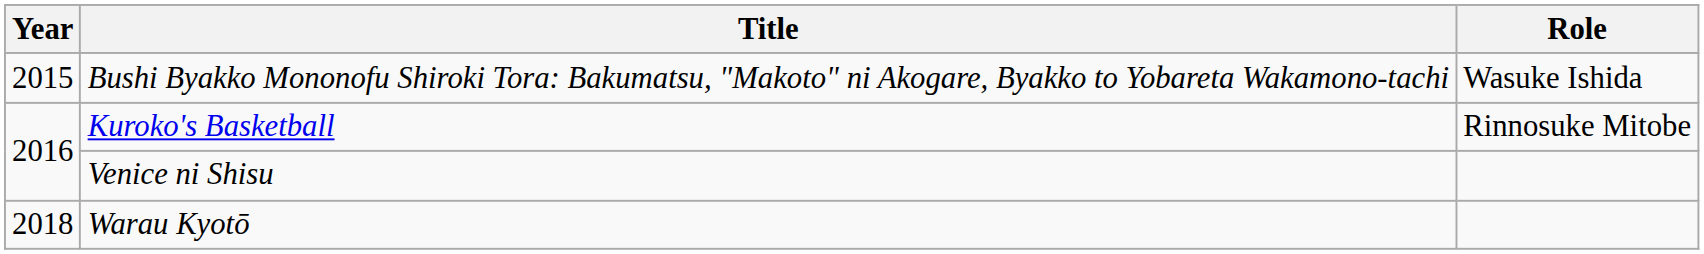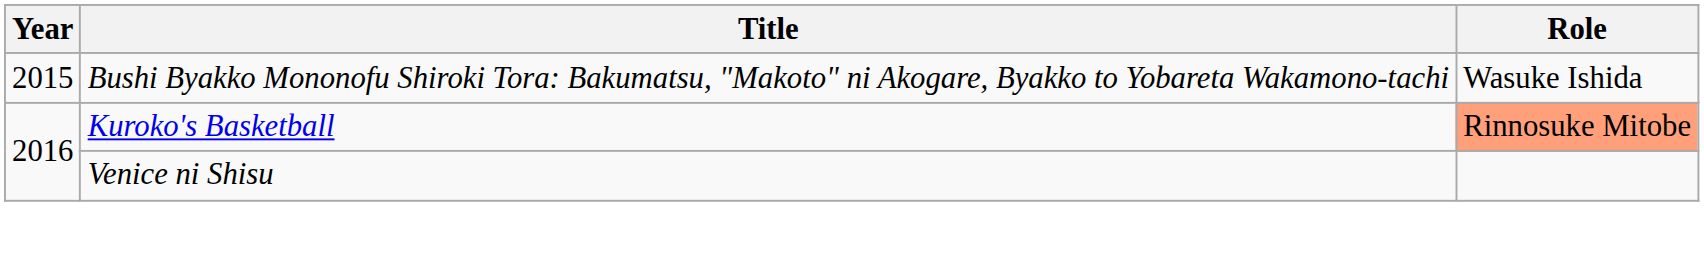(1577, 126) no background -> (1577, 126) lightsalmon background
- row: (169, 223)
